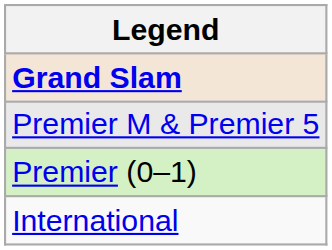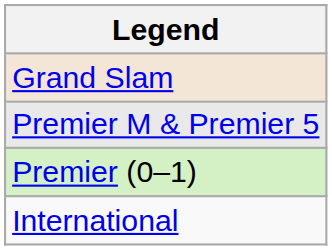(97, 77) bold -> (93, 77) normal
